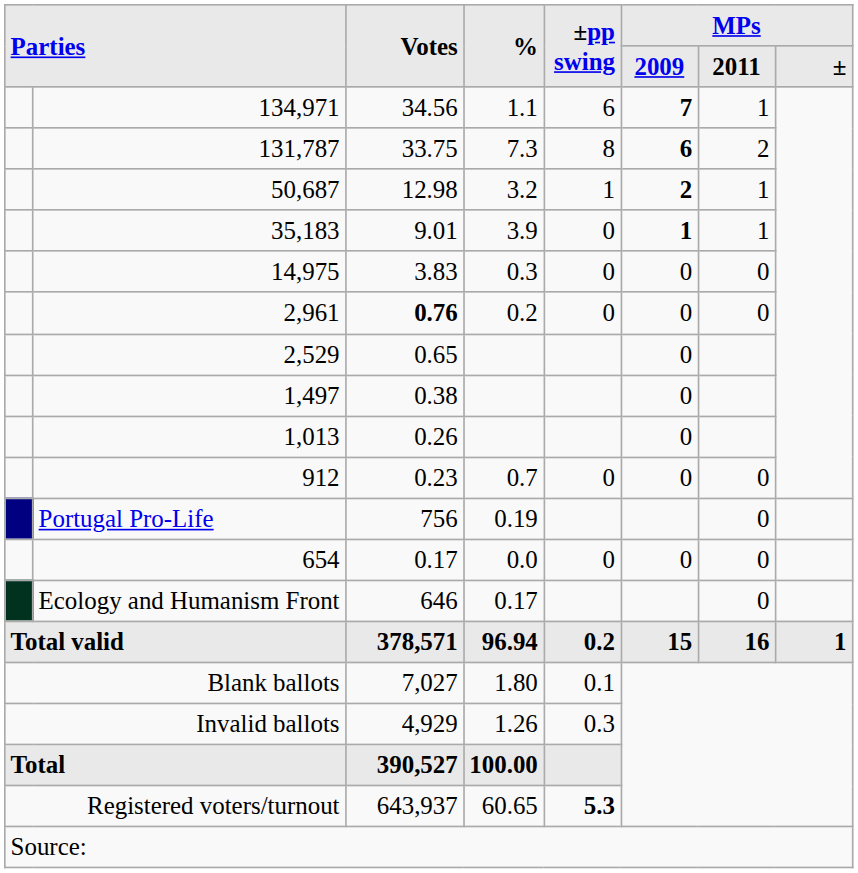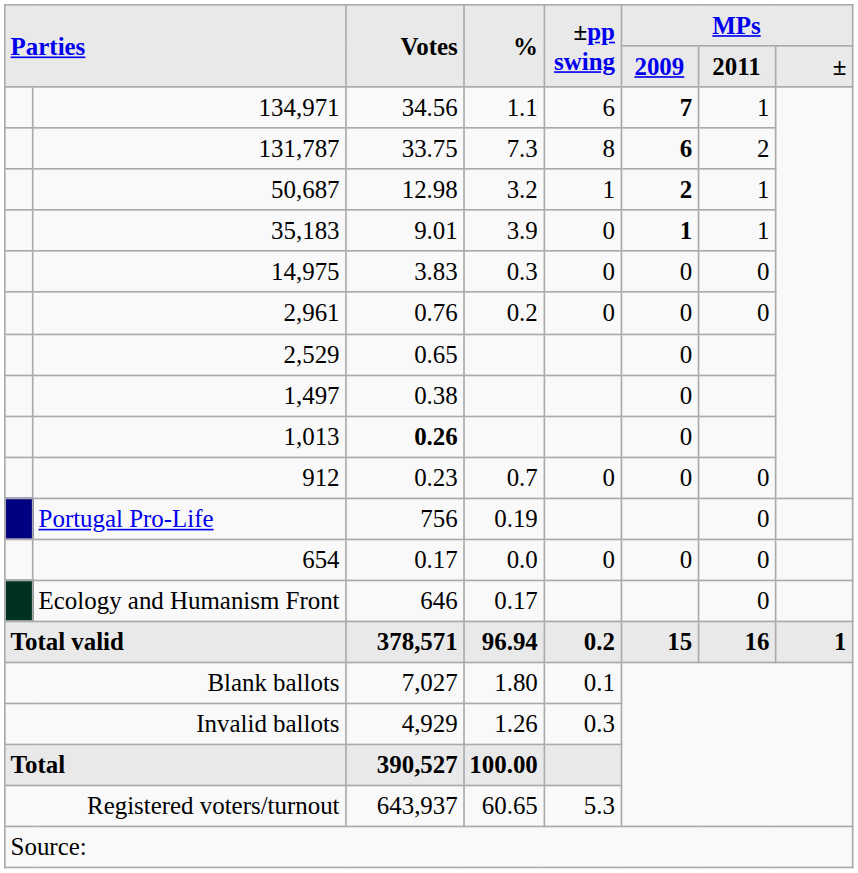(436, 312) bold -> (436, 312) normal
(436, 436) normal -> (436, 436) bold
(599, 806) bold -> (599, 806) normal
